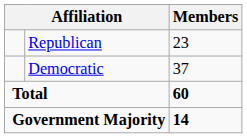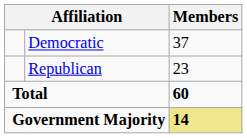rows swapped: (66, 68) <-> (65, 42)
(181, 119) no background -> (181, 119) khaki background
